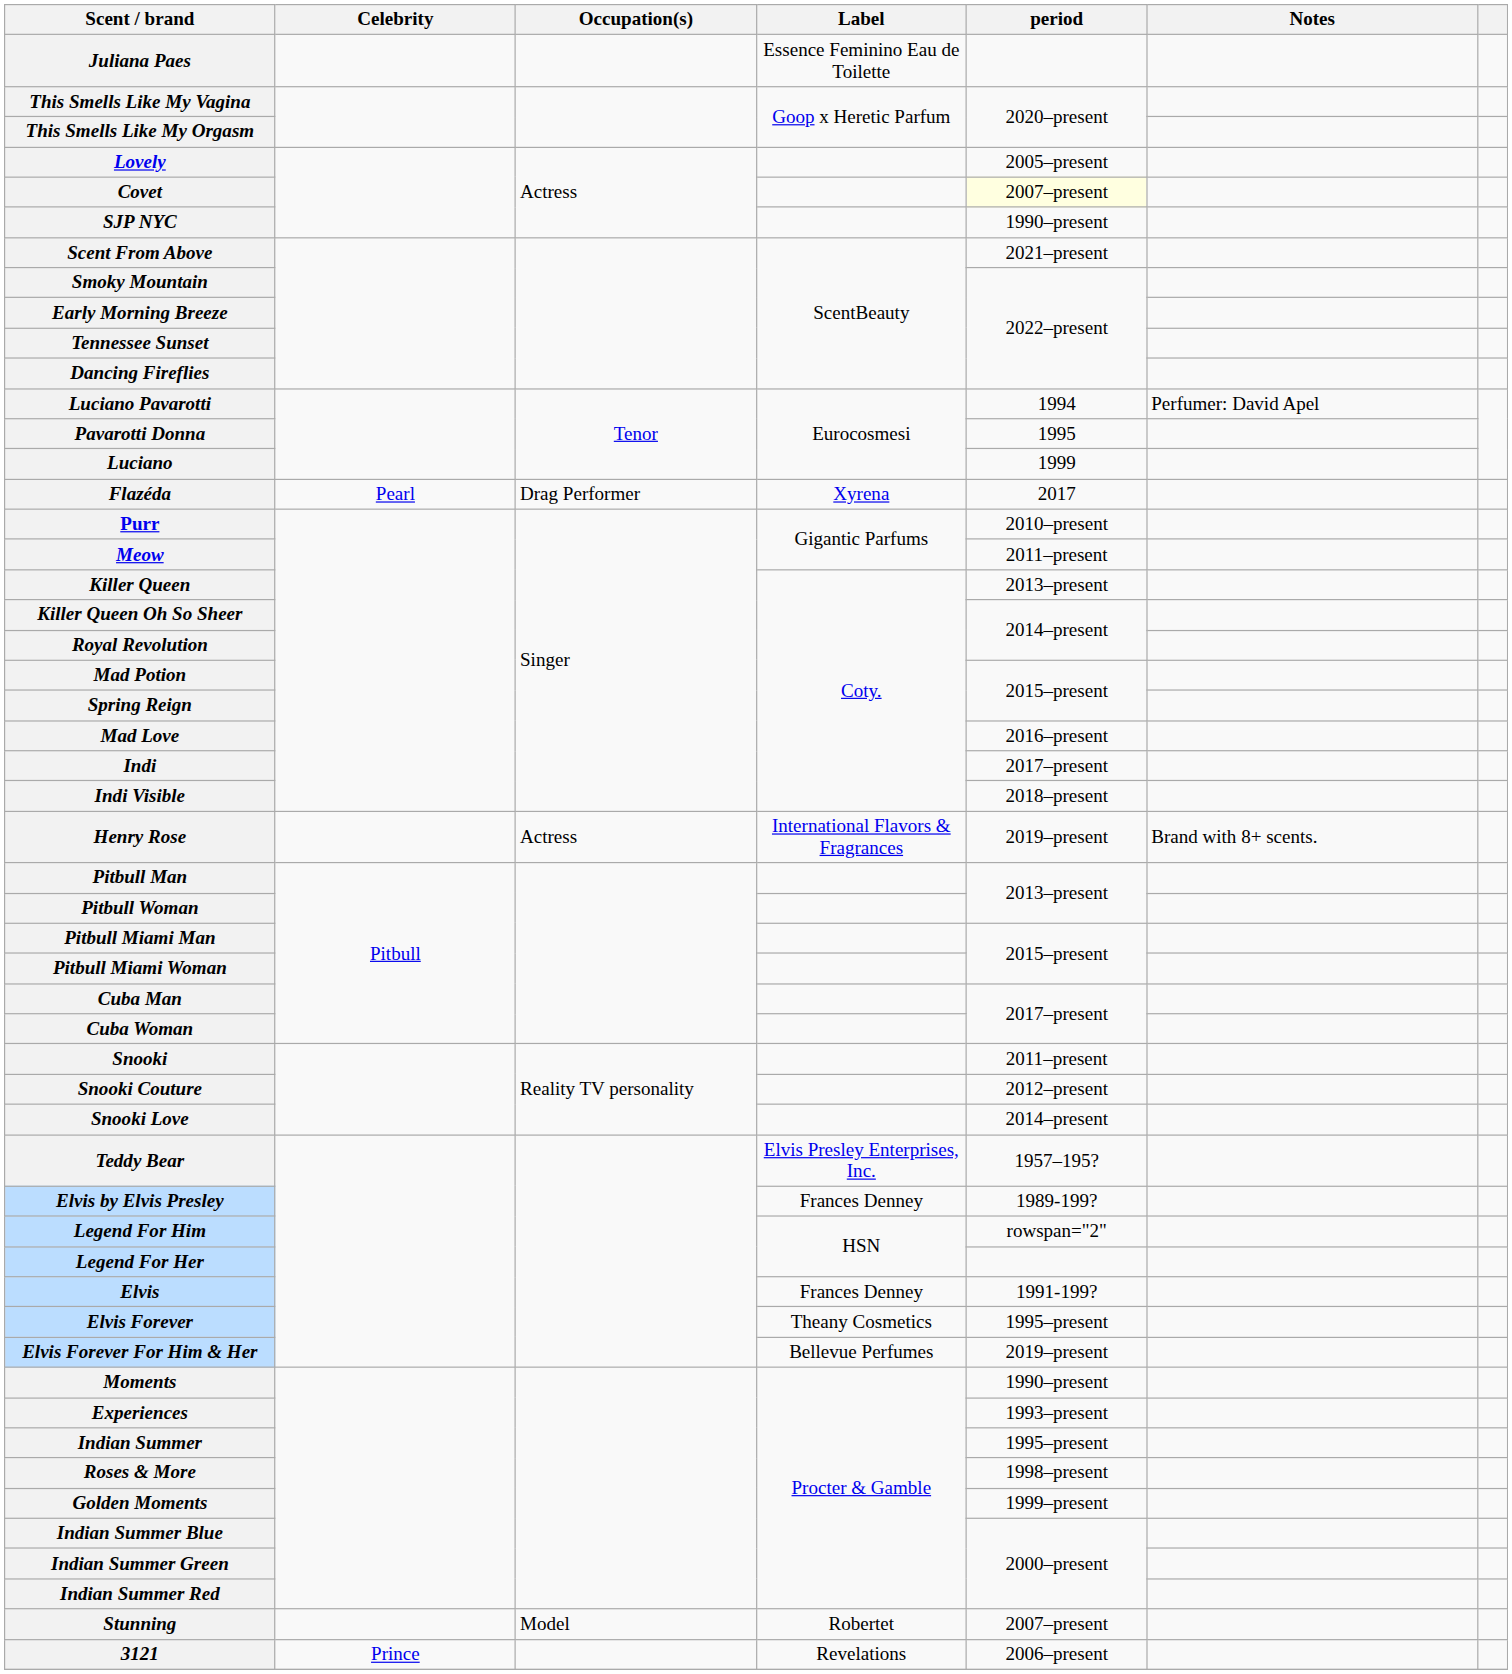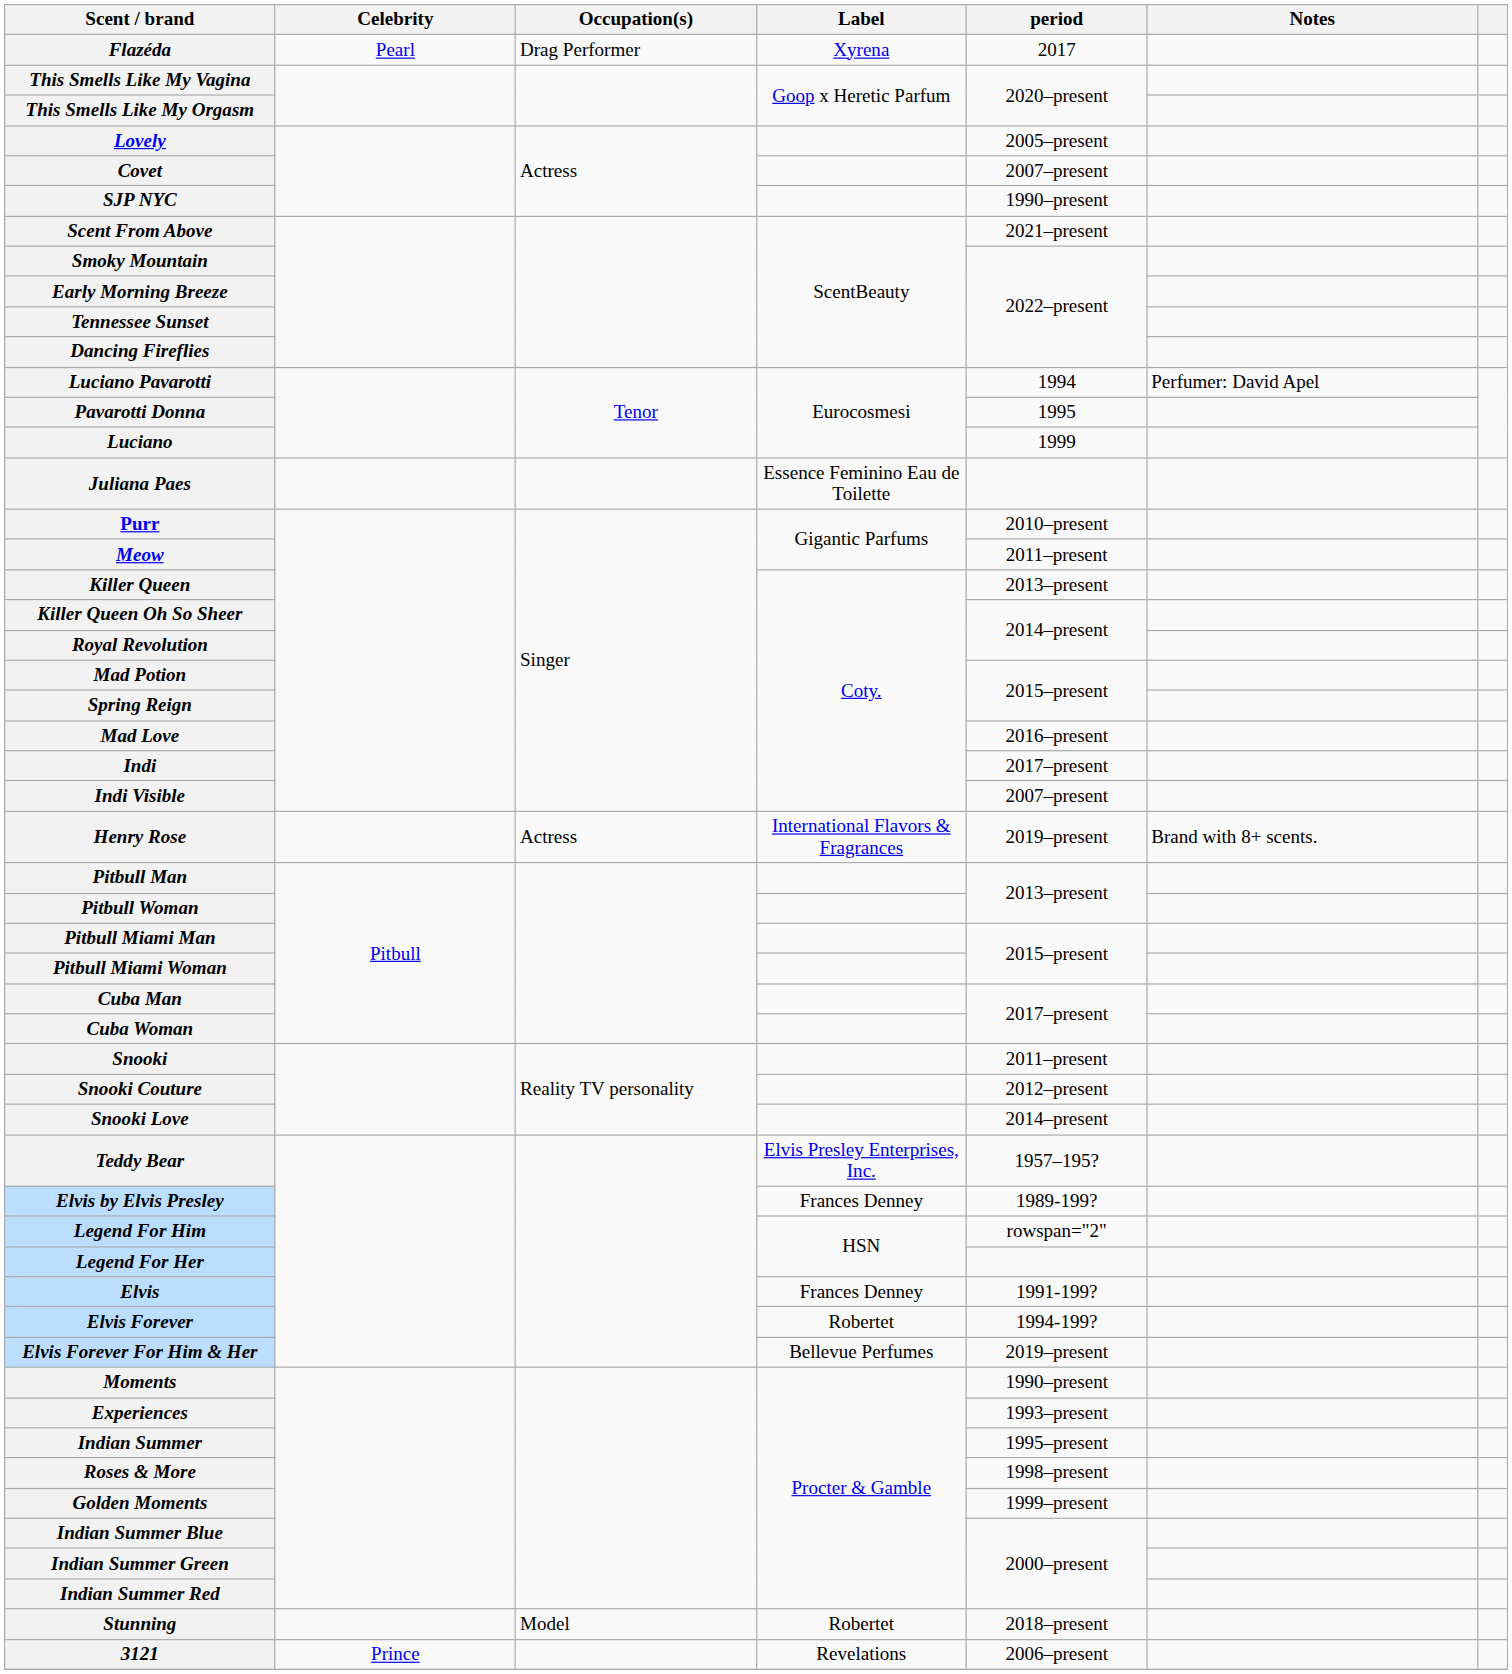rows swapped: (140, 60) <-> (140, 493)
(1057, 191) lightyellow background -> (1057, 170) no background
(1057, 795) 2018–present -> (1057, 795) 2007–present
(861, 1321) Theany Cosmetics -> (861, 1321) Robertet
(1057, 1321) 1995–present -> (1057, 1321) 1994-199?
(1057, 1623) 2007–present -> (1057, 1623) 2018–present
